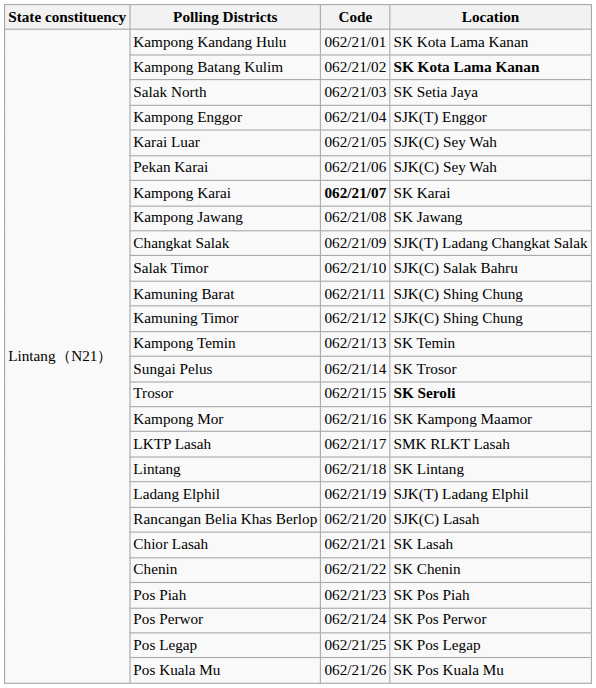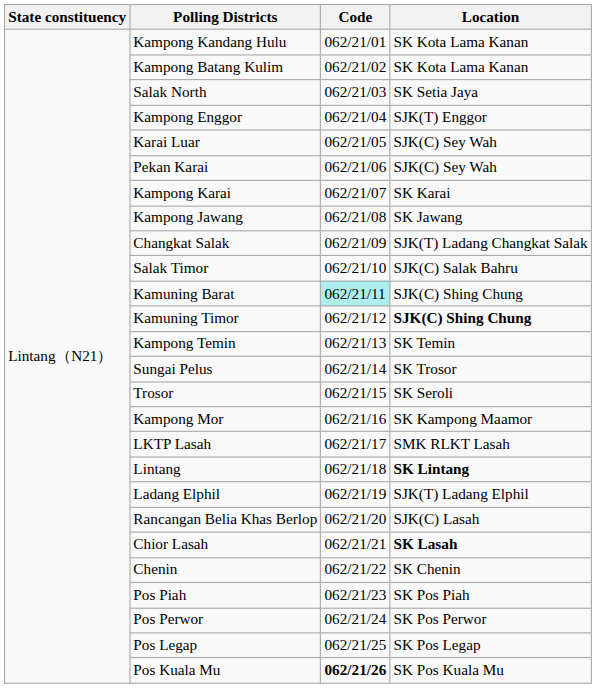(466, 66) bold -> (461, 66) normal
(355, 192) bold -> (355, 192) normal
(355, 293) no background -> (355, 293) paleturquoise background
(458, 318) normal -> (462, 318) bold
(424, 393) bold -> (423, 393) normal
(429, 468) normal -> (431, 468) bold
(423, 544) normal -> (425, 544) bold
(355, 670) normal -> (355, 670) bold
